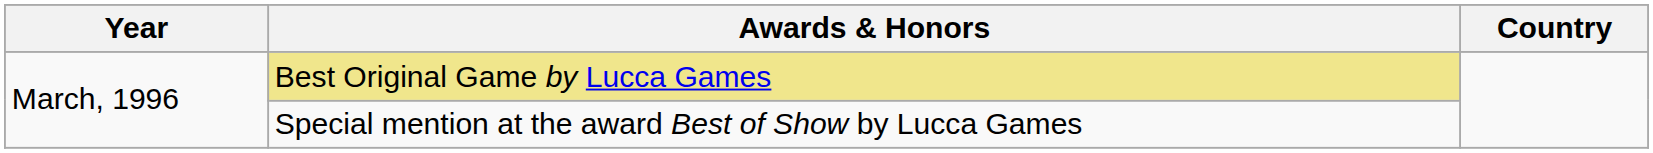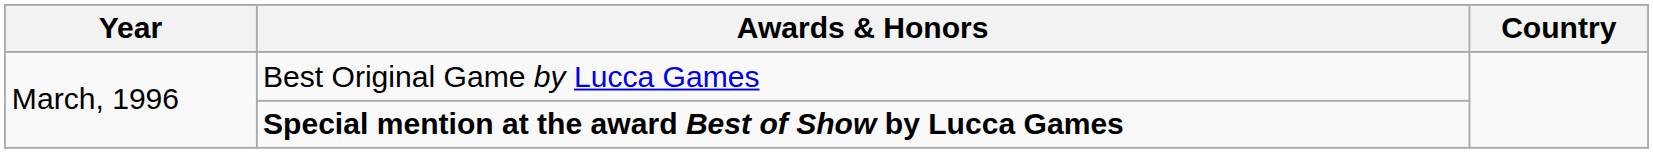(523, 76) khaki background -> (511, 76) no background
(679, 123) normal -> (693, 123) bold
